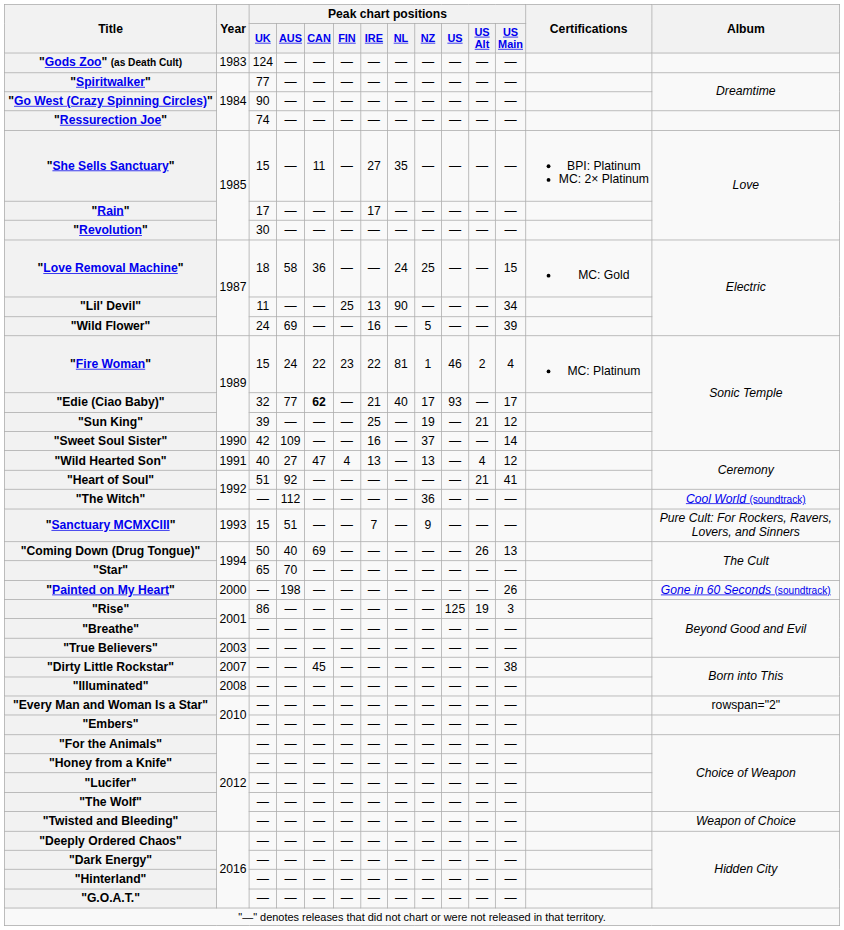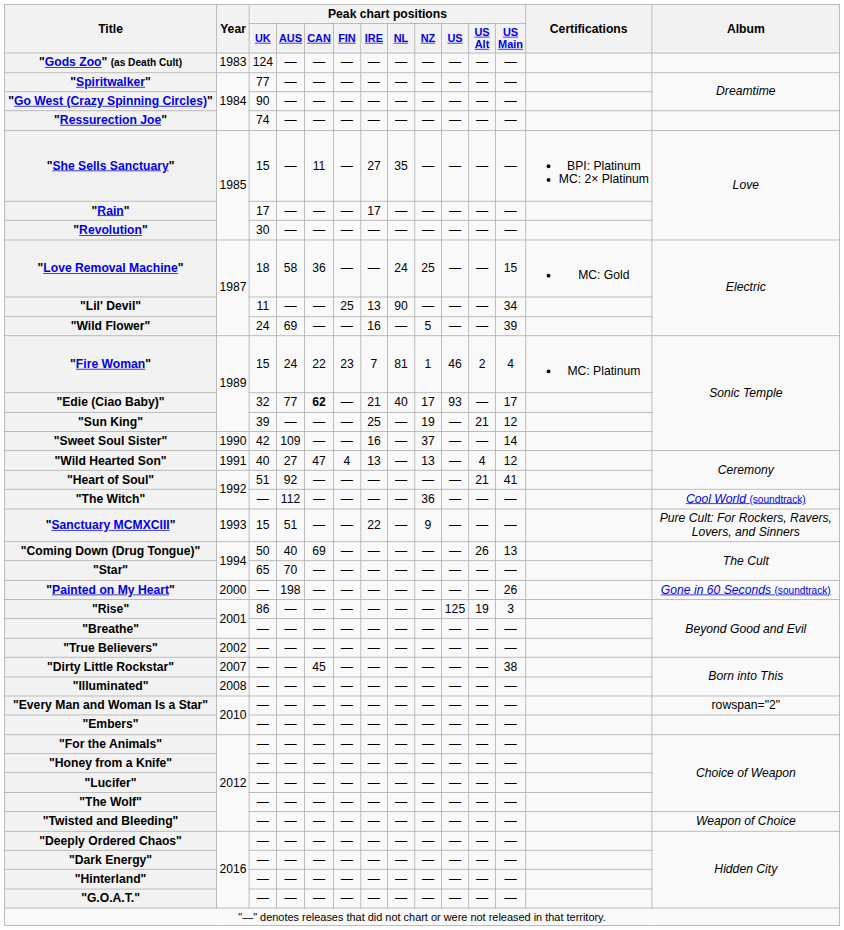(374, 364) 22 -> (374, 364) 7
(374, 525) 7 -> (374, 525) 22
(233, 647) 2003 -> (233, 647) 2002
